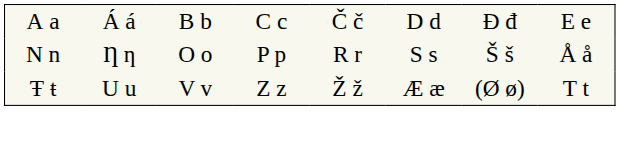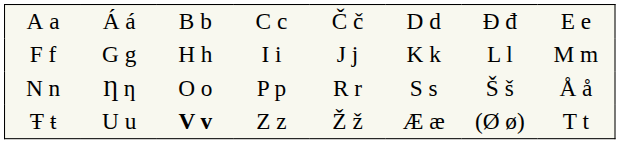+ row: (43, 54)
(195, 88) normal -> (195, 121) bold
